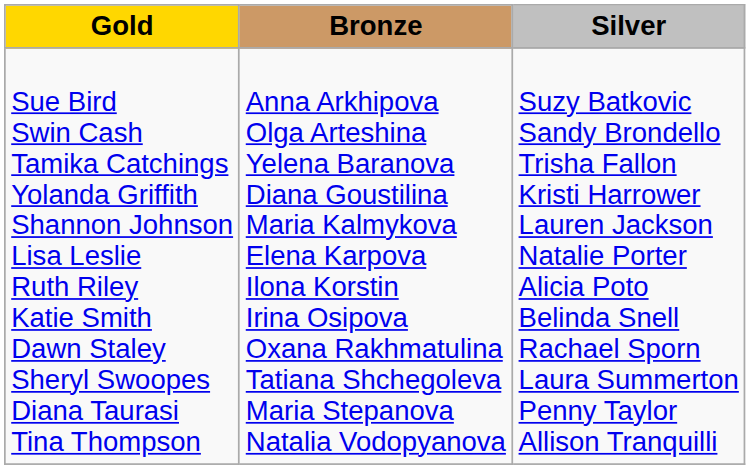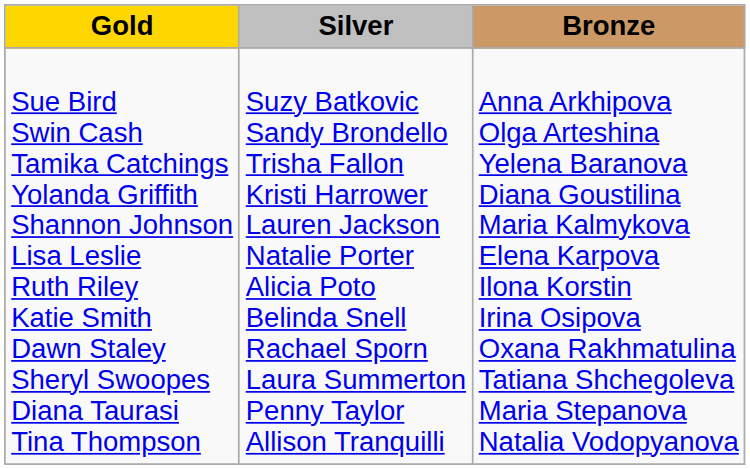columns swapped: (629, 26) <-> (376, 26)
